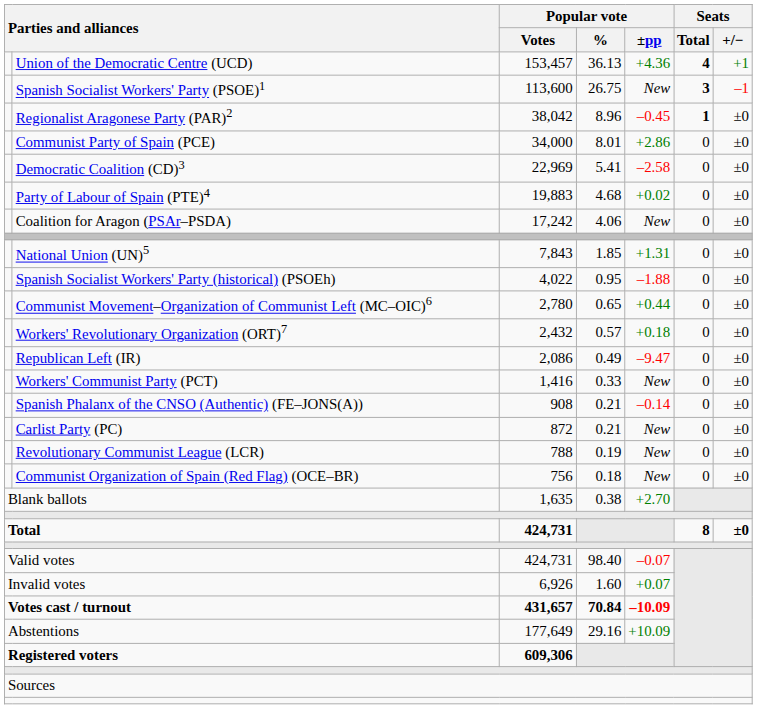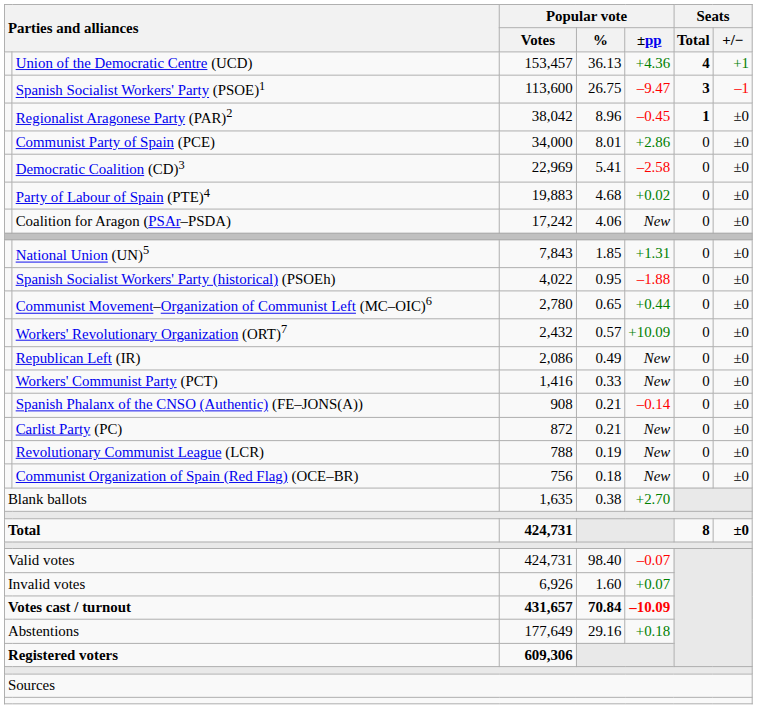(657, 89) New -> (653, 89) –9.47
(653, 332) +0.18 -> (649, 332) +10.09
(653, 358) –9.47 -> (657, 358) New
(649, 631) +10.09 -> (653, 631) +0.18
